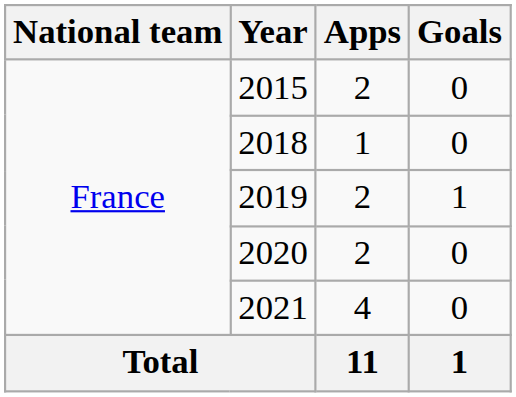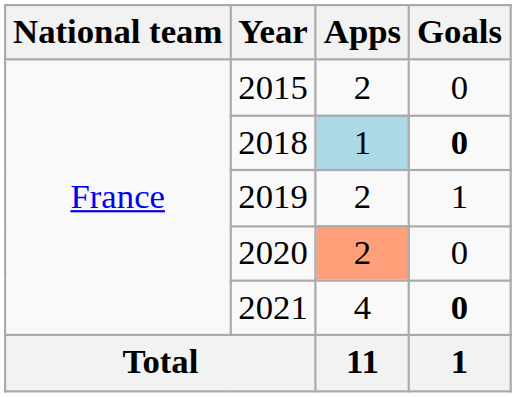(362, 142) no background -> (362, 142) lightblue background
(459, 142) normal -> (459, 142) bold
(362, 252) no background -> (362, 252) lightsalmon background
(459, 307) normal -> (459, 307) bold
